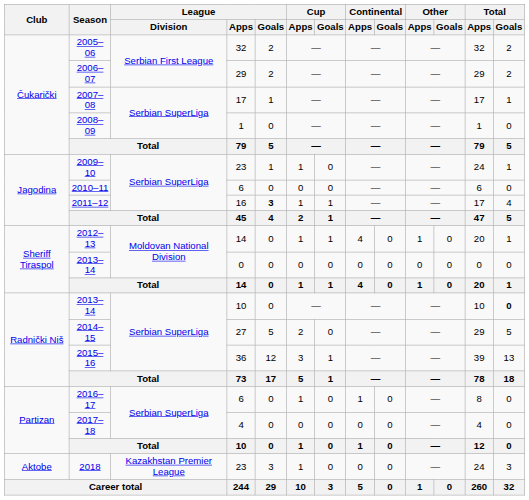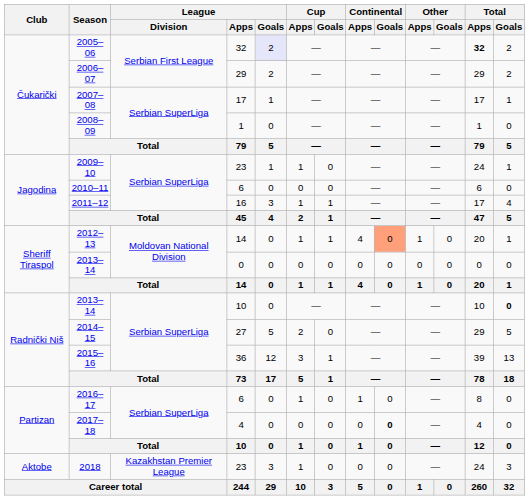(271, 47) no background -> (271, 47) lavender background
(479, 47) normal -> (479, 47) bold
(271, 203) bold -> (271, 203) normal
(390, 238) no background -> (390, 238) lightsalmon background
(390, 425) normal -> (390, 425) bold
